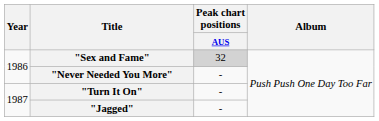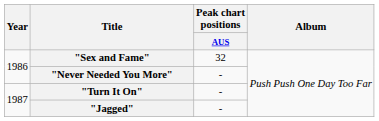(221, 58) lightgrey background -> (221, 58) no background
